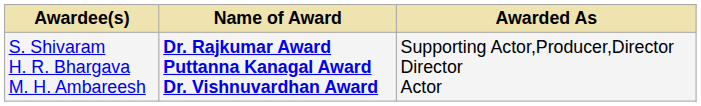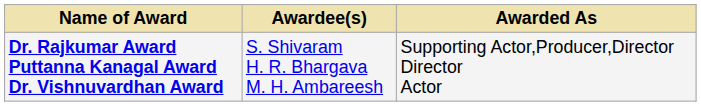columns swapped: (278, 18) <-> (82, 18)
